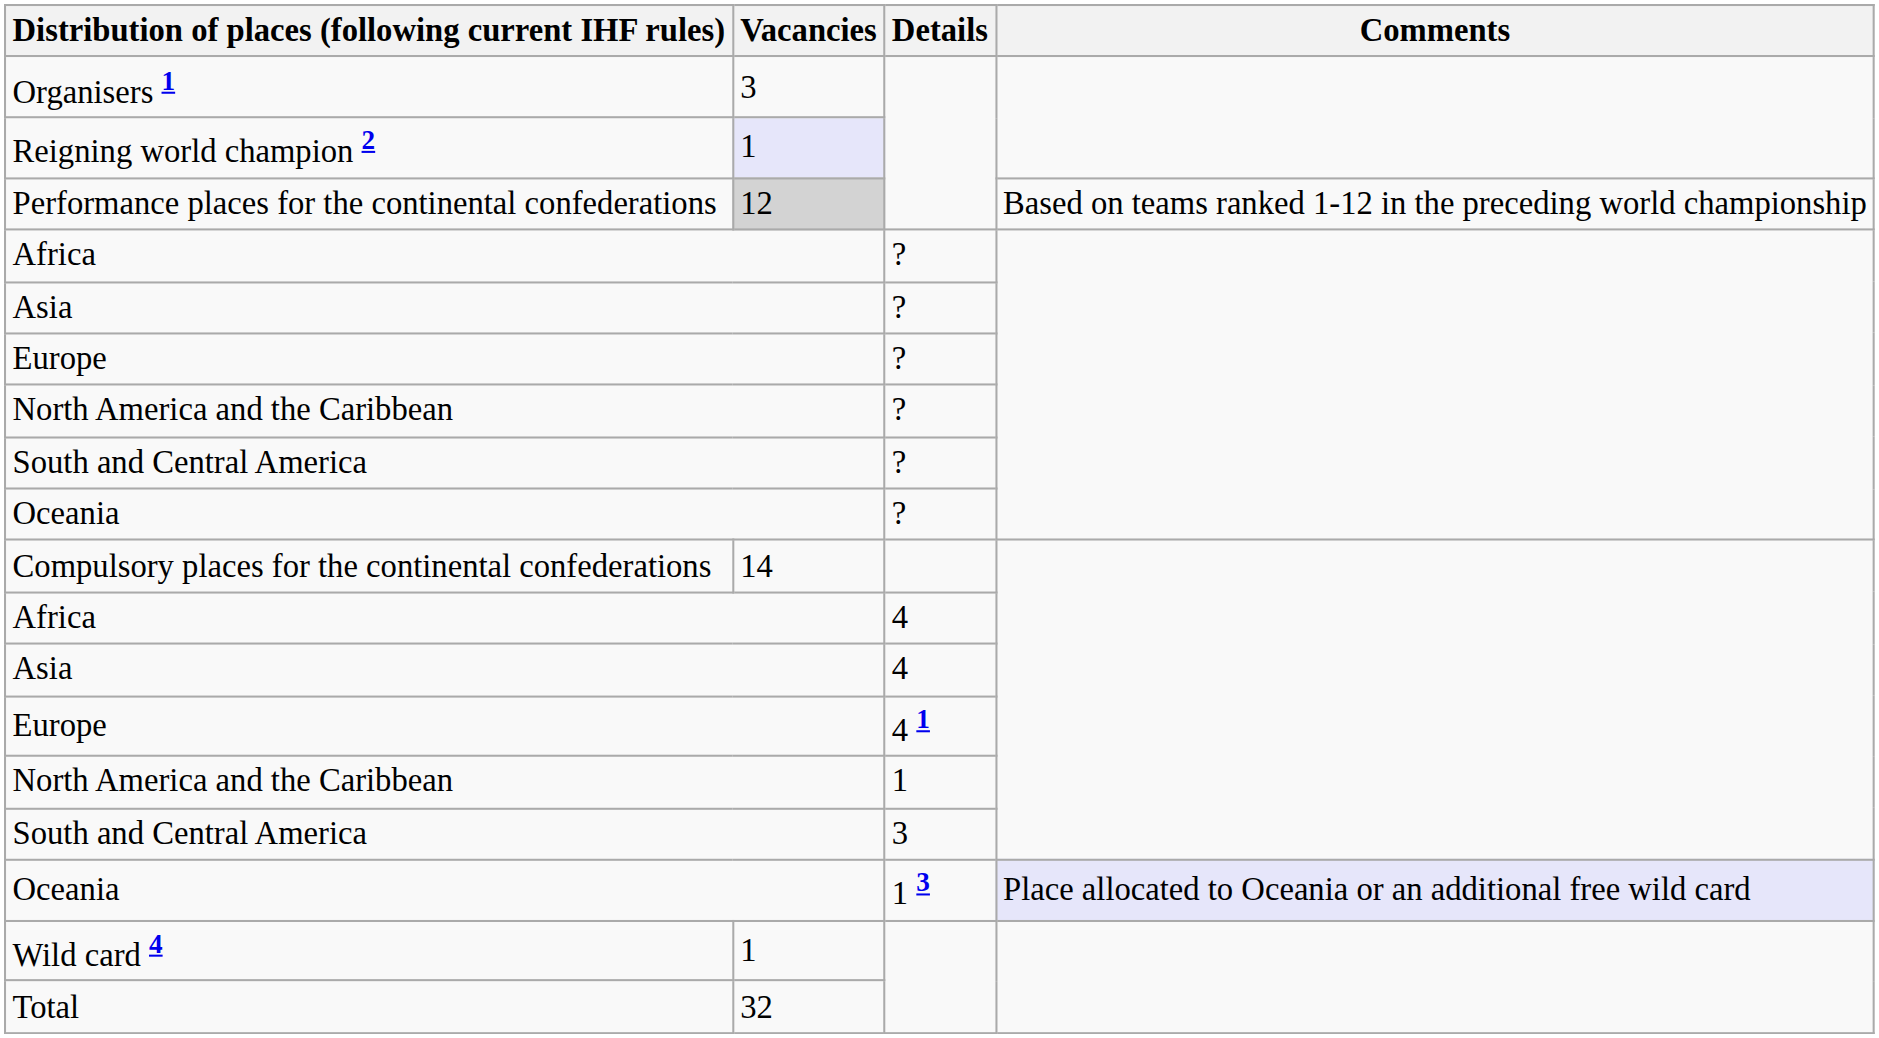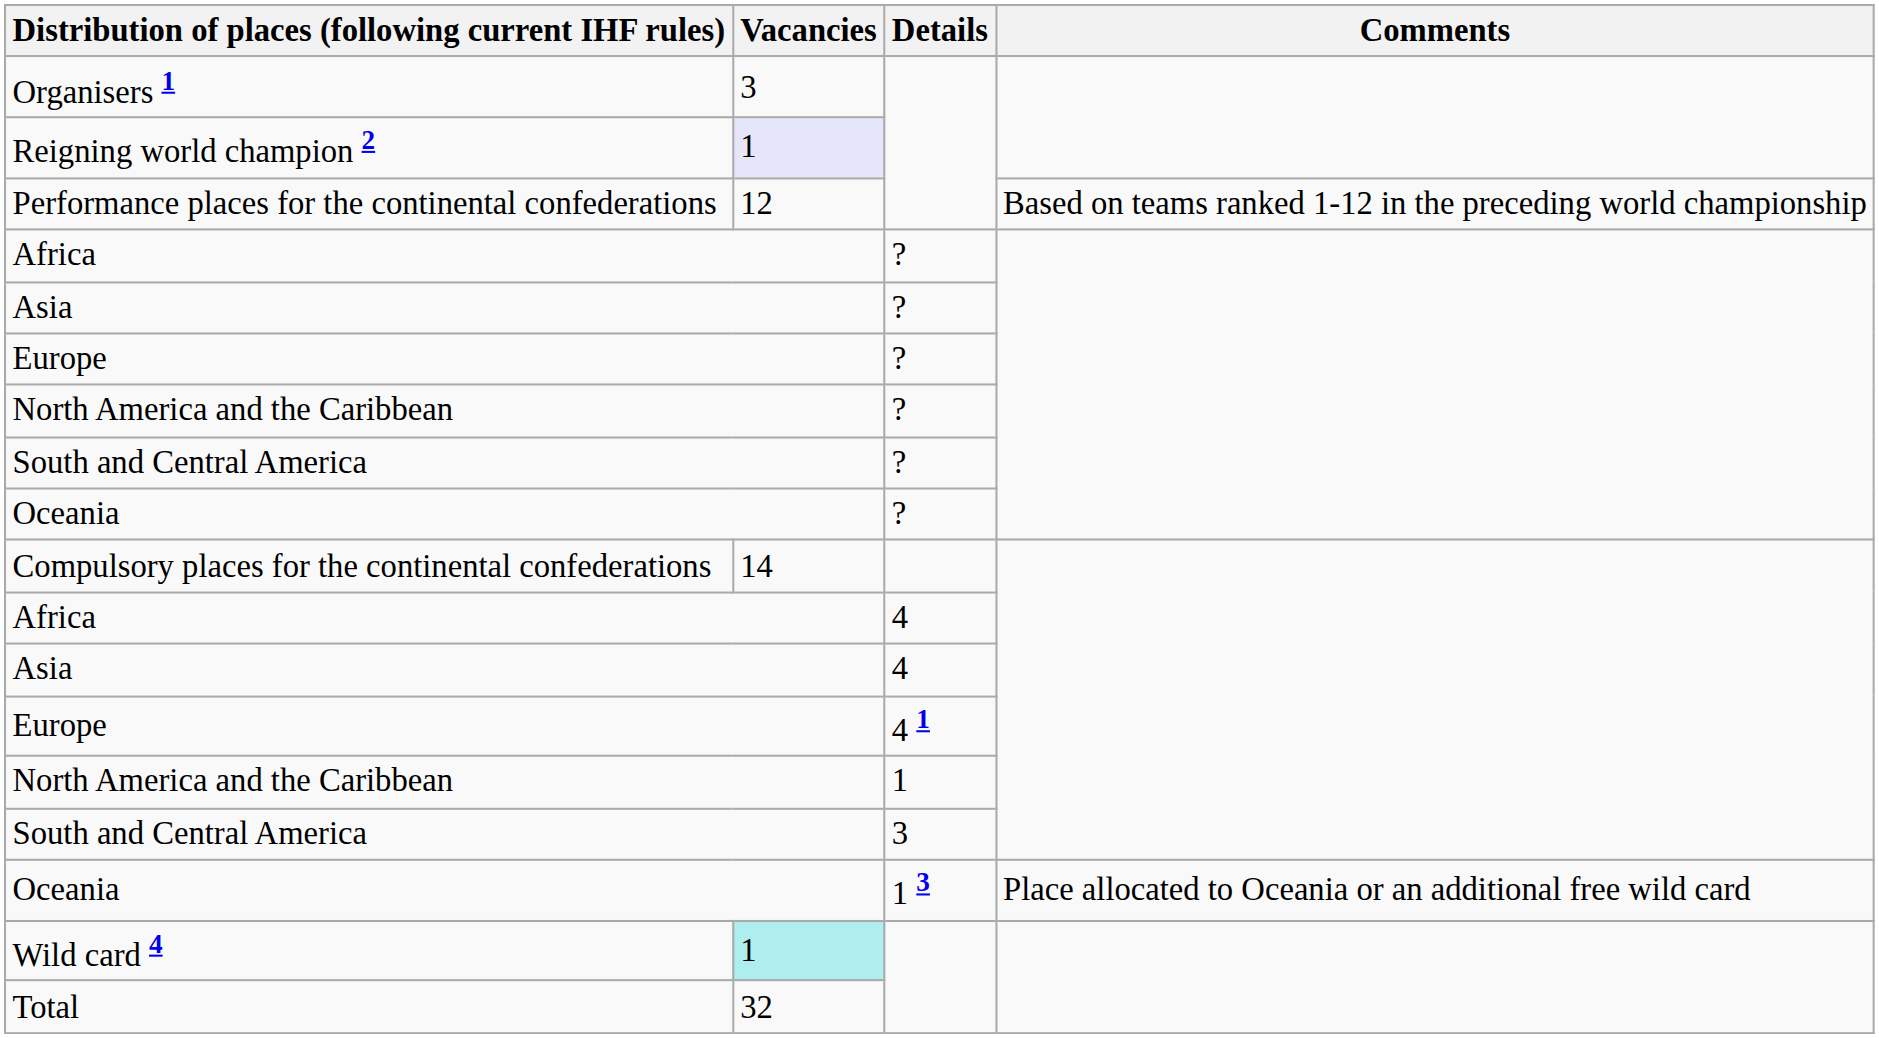(757, 203) lightgrey background -> (757, 203) no background
(1377, 889) lavender background -> (1377, 889) no background
(748, 950) no background -> (748, 950) paleturquoise background
